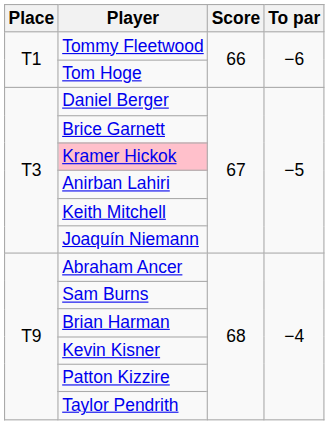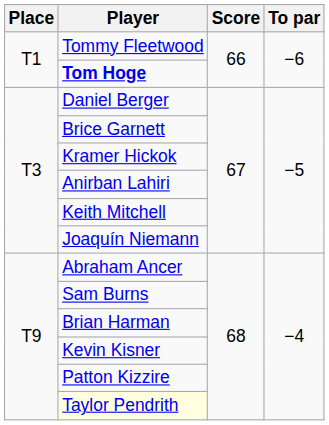(102, 73) normal -> (104, 73) bold
(119, 156) pink background -> (119, 156) no background
(120, 405) no background -> (120, 405) lightyellow background
